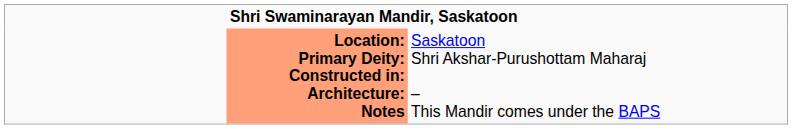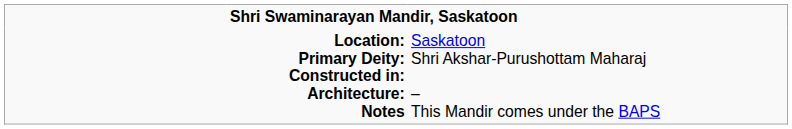(347, 76) lightsalmon background -> (347, 76) no background
